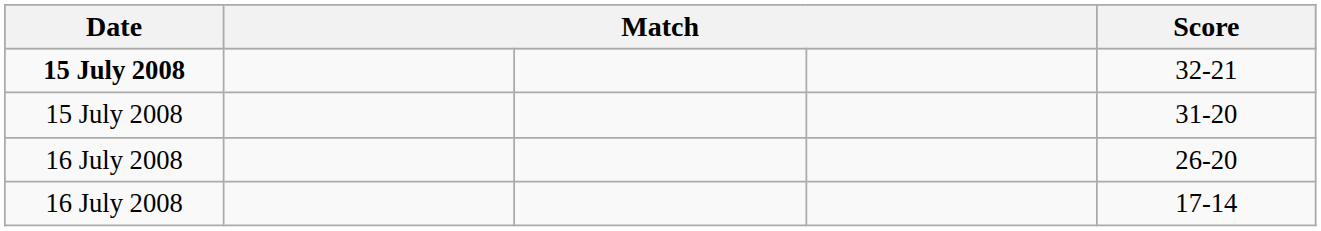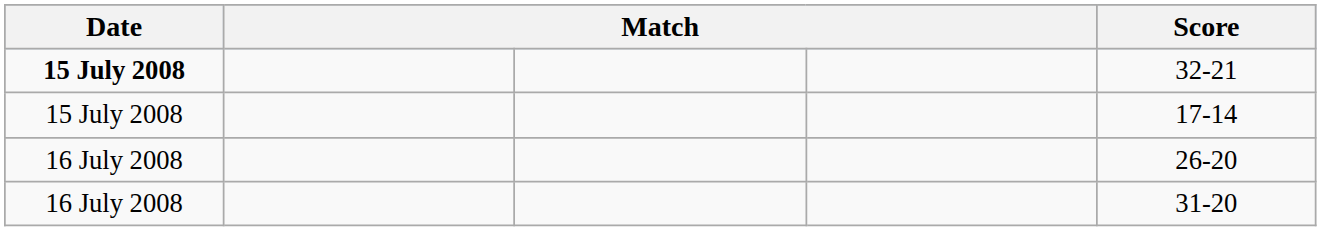(1206, 114) 31-20 -> (1206, 114) 17-14
(1206, 202) 17-14 -> (1206, 202) 31-20
